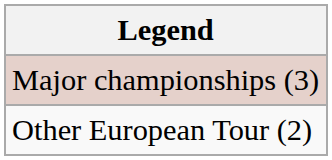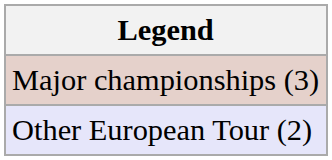(162, 130) no background -> (162, 130) lavender background
